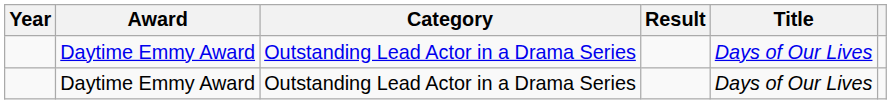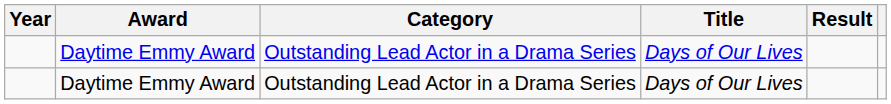columns swapped: (794, 20) <-> (675, 20)
